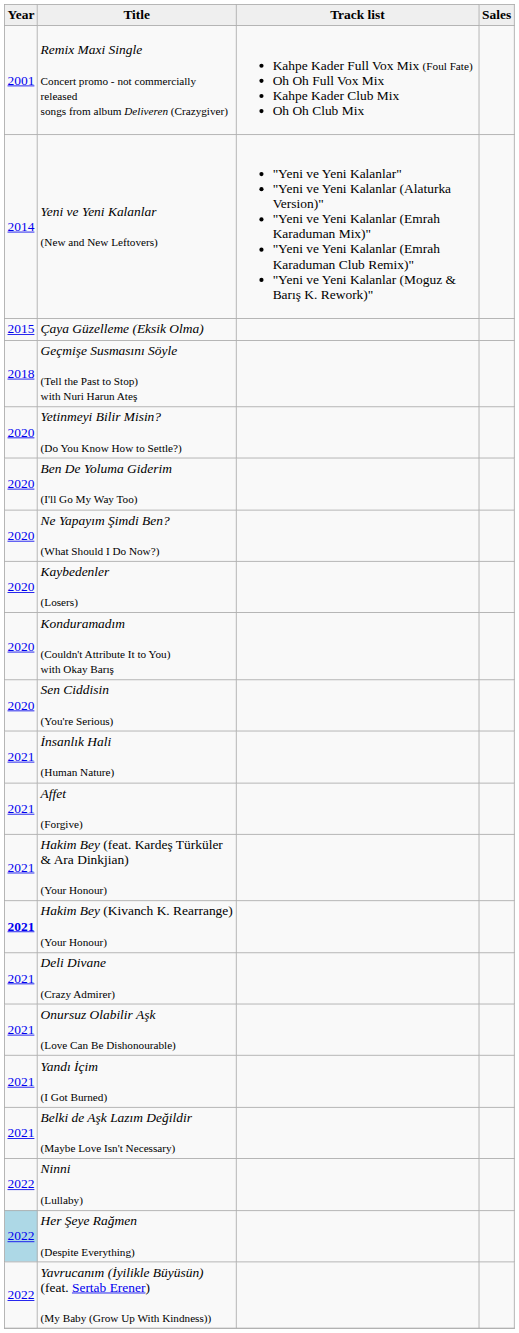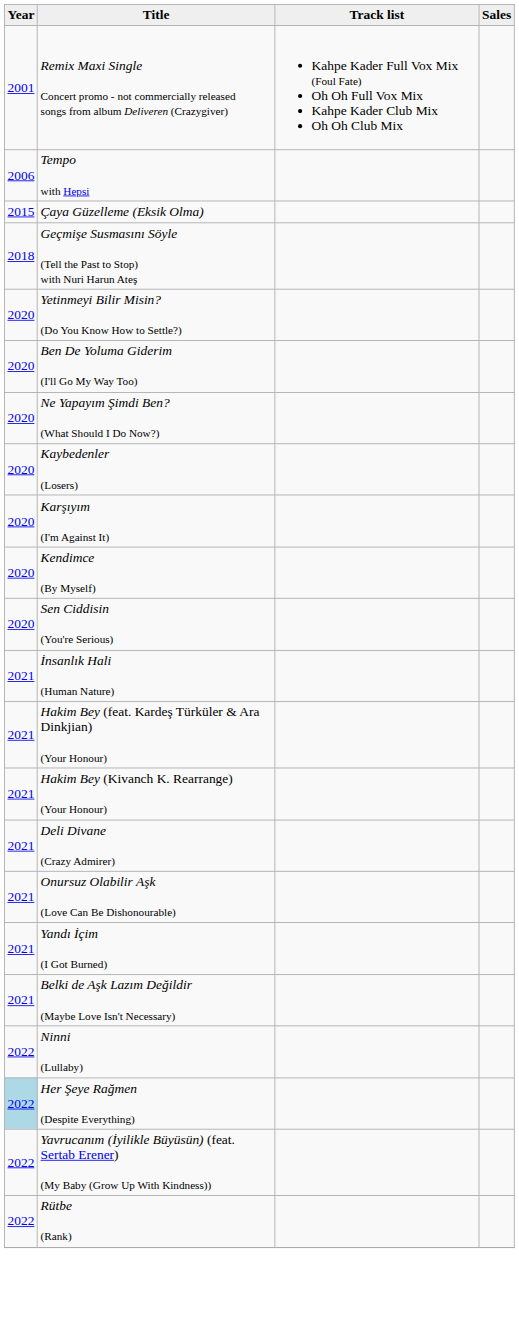+ row: (65, 175)
- row: (99, 226)
- row: (106, 646)
+ row: (75, 521)
+ row: (68, 572)
- row: (62, 808)
(21, 926) bold -> (21, 794) normal
+ row: (56, 1221)
